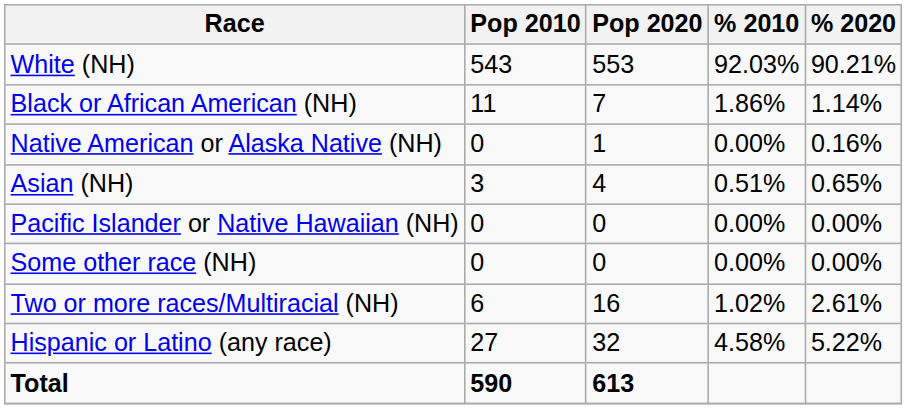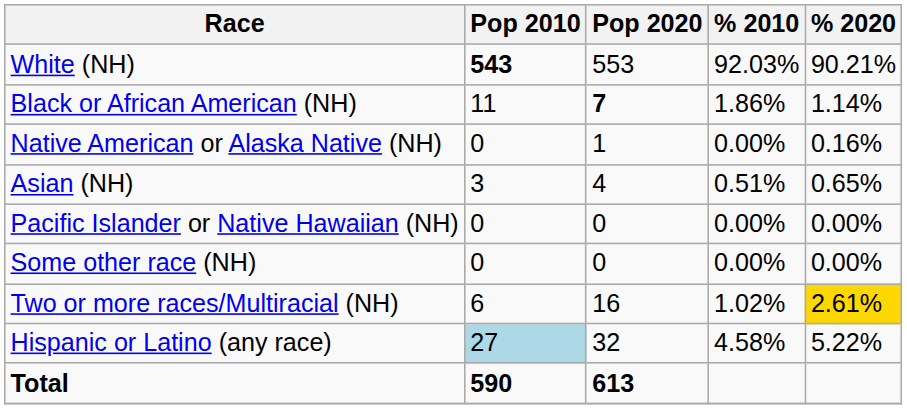(491, 64) normal -> (491, 64) bold
(599, 104) normal -> (599, 104) bold
(847, 303) no background -> (847, 303) gold background
(484, 343) no background -> (484, 343) lightblue background
